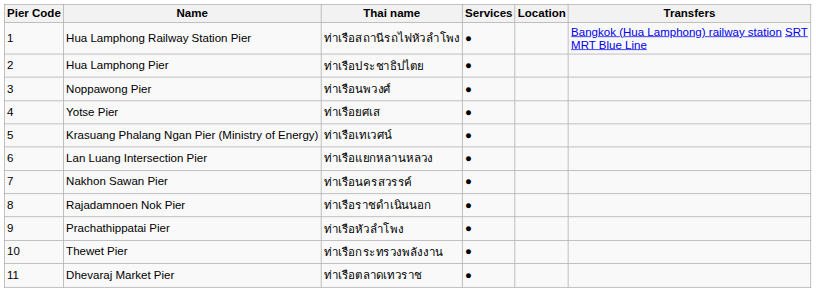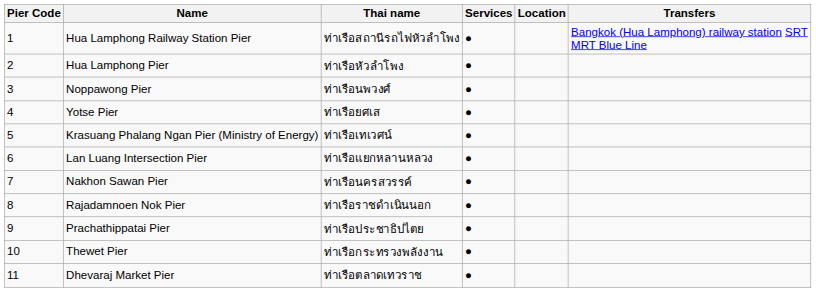(374, 66) ท่าเรือประชาธิปไตย -> (364, 66) ท่าเรือหัวลำโพง
(364, 229) ท่าเรือหัวลำโพง -> (374, 229) ท่าเรือประชาธิปไตย
